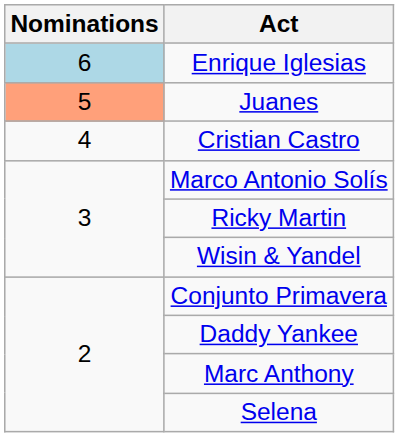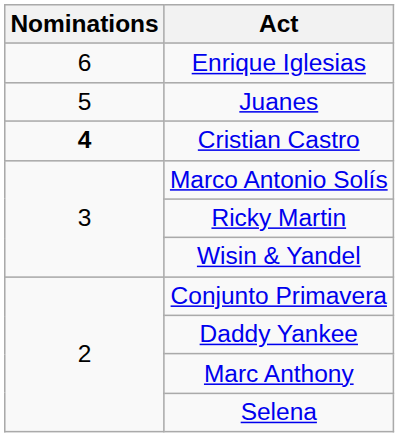(85, 62) lightblue background -> (85, 62) no background
(85, 101) lightsalmon background -> (85, 101) no background
(85, 140) normal -> (85, 140) bold
